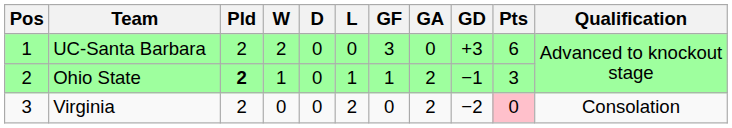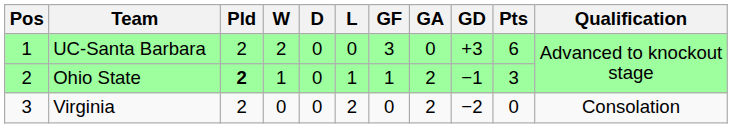(514, 107) pink background -> (514, 107) no background
